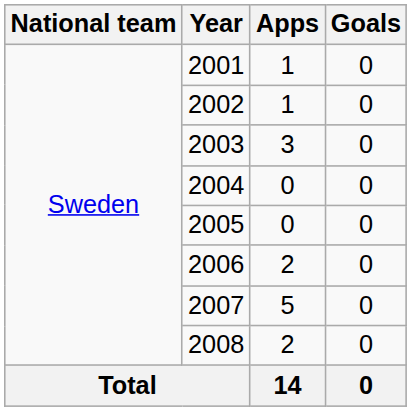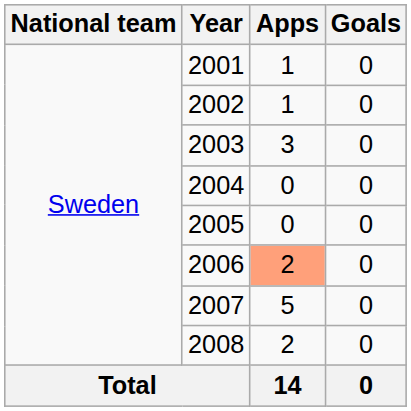(288, 265) no background -> (288, 265) lightsalmon background
